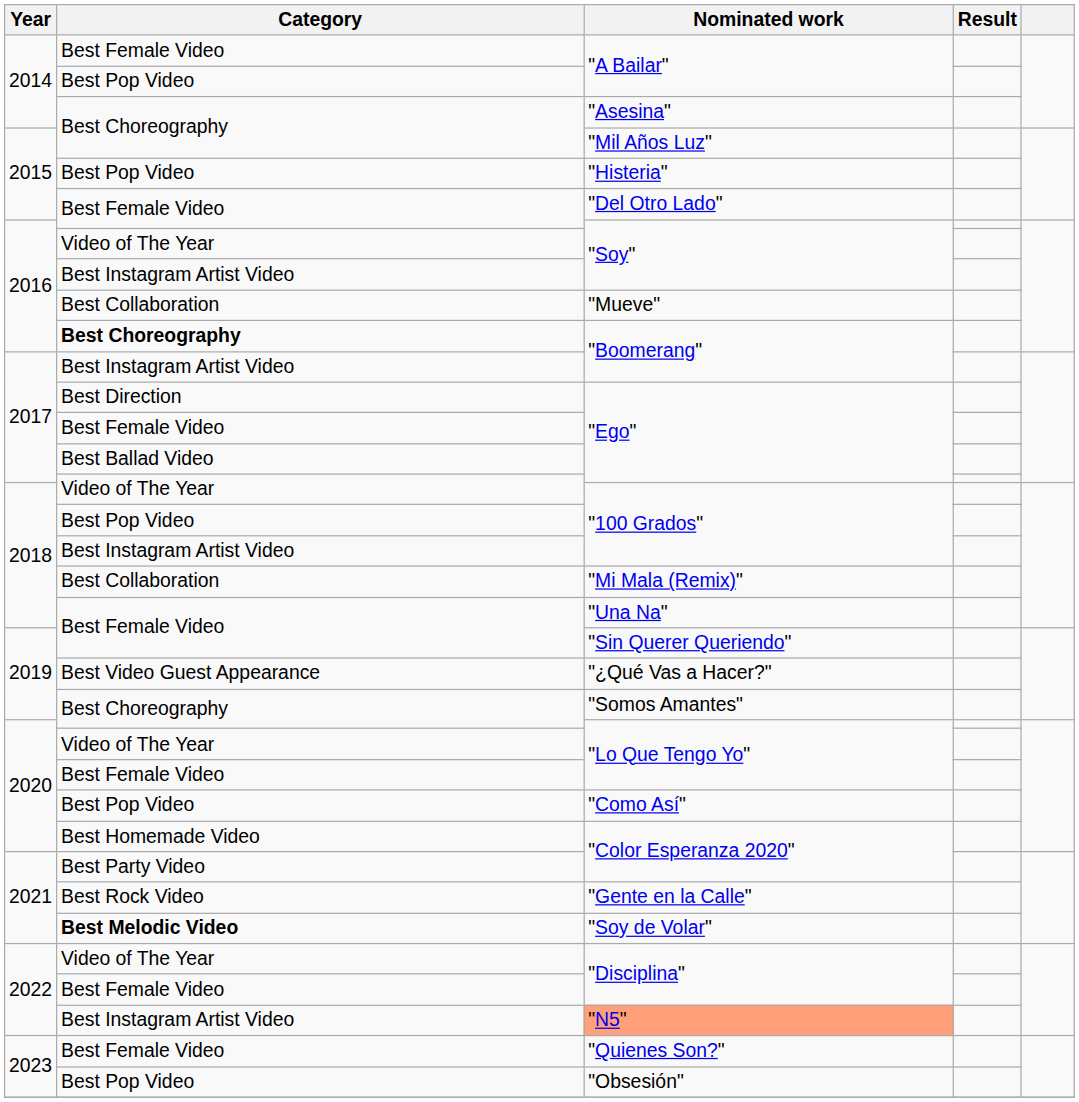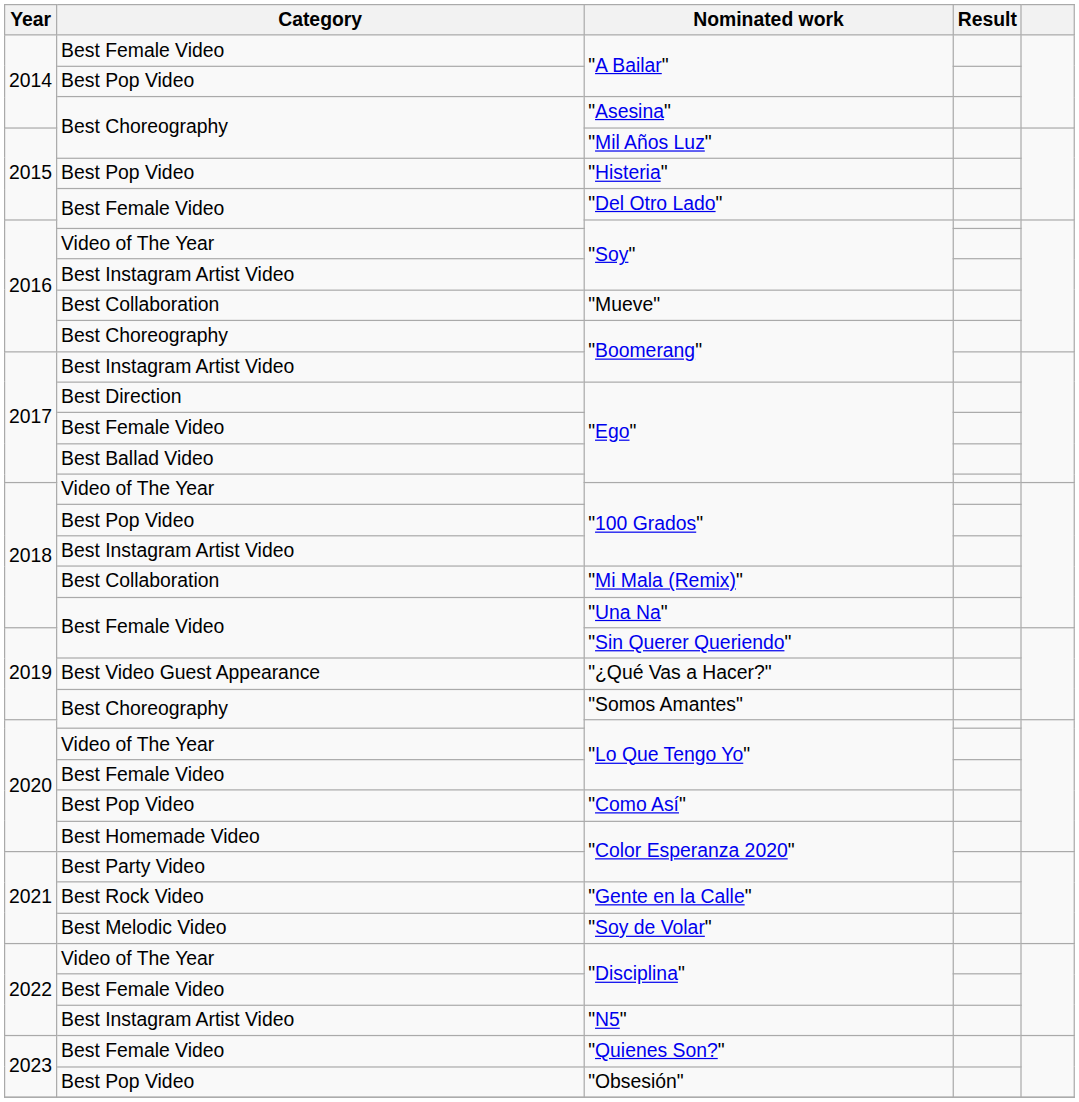(151, 335) bold -> (144, 335) normal
(150, 928) bold -> (144, 928) normal
(607, 1020) lightsalmon background -> (607, 1020) no background
